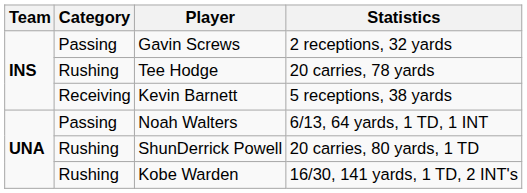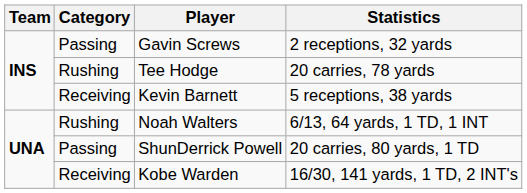(88, 122) Passing -> (89, 122) Rushing
(89, 148) Rushing -> (88, 148) Passing
(89, 174) Rushing -> (95, 174) Receiving
